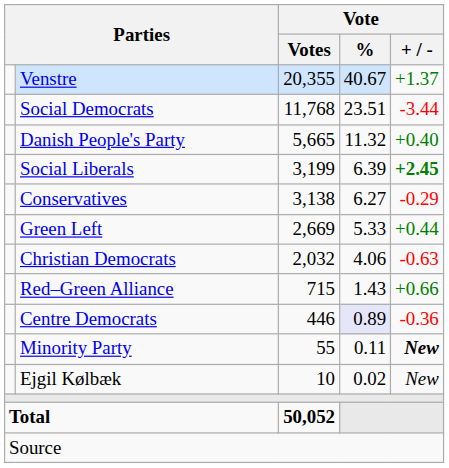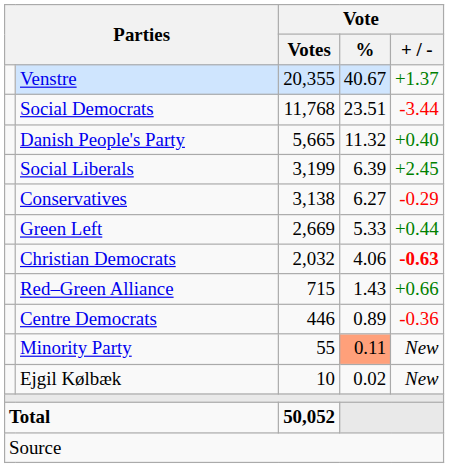(417, 169) bold -> (417, 169) normal
(419, 259) normal -> (419, 259) bold
(370, 318) lavender background -> (370, 318) no background
(370, 348) no background -> (370, 348) lightsalmon background
(421, 348) bold -> (422, 348) normal
